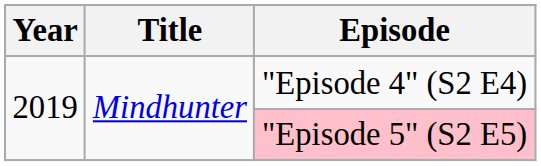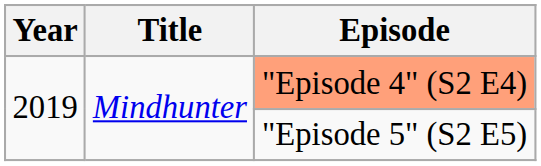(395, 82) no background -> (395, 82) lightsalmon background
(395, 133) pink background -> (395, 133) no background
